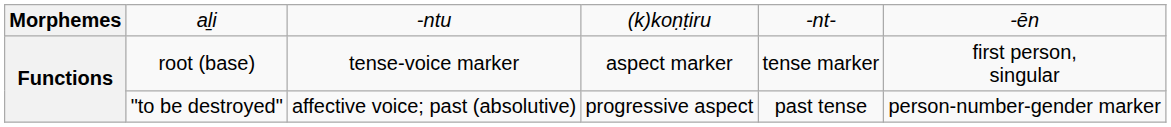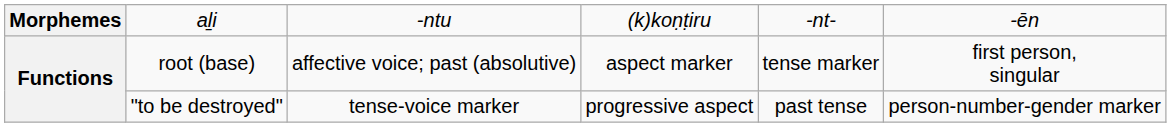(434, 63) tense-voice marker -> (434, 63) affective voice; past (absolutive)
(434, 106) affective voice; past (absolutive) -> (434, 106) tense-voice marker
